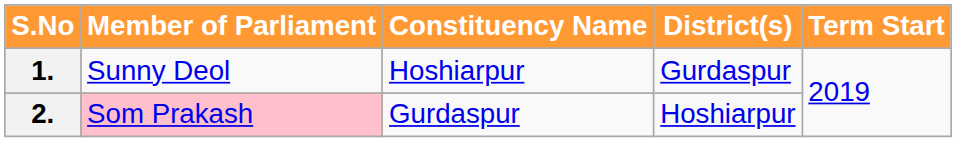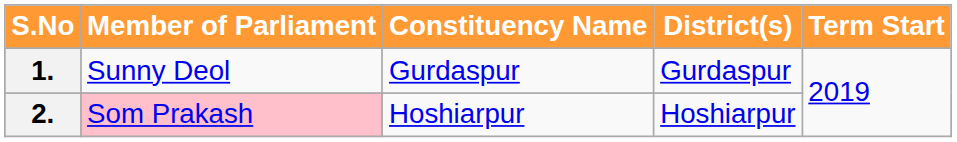(457, 70) Hoshiarpur -> (454, 70) Gurdaspur
(454, 114) Gurdaspur -> (457, 114) Hoshiarpur
